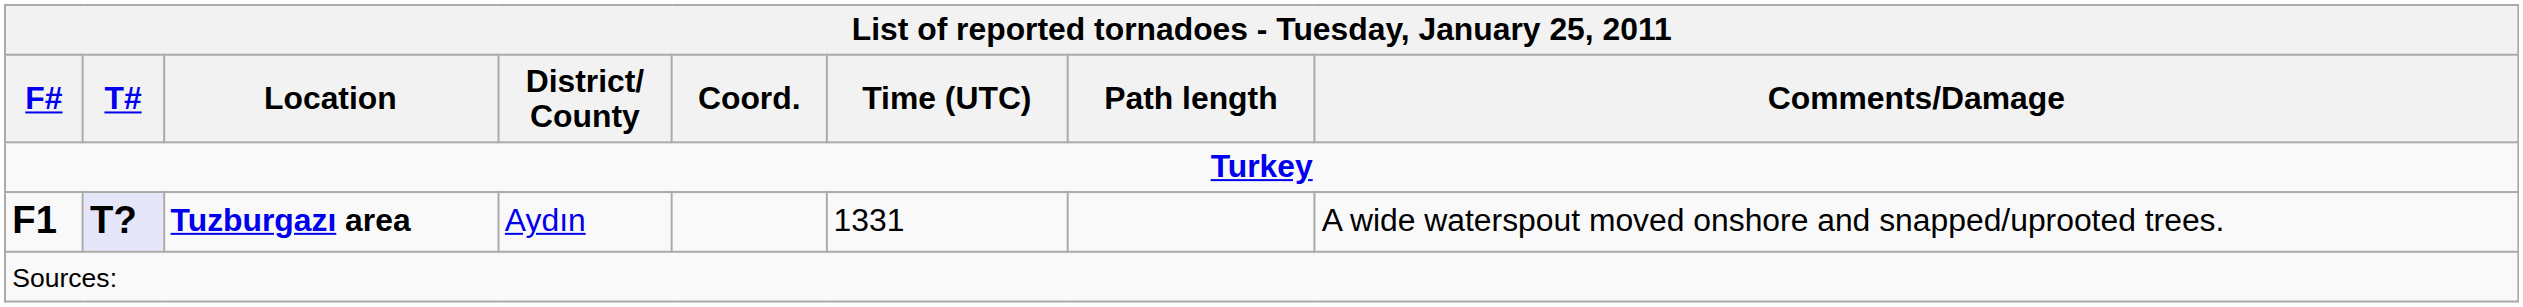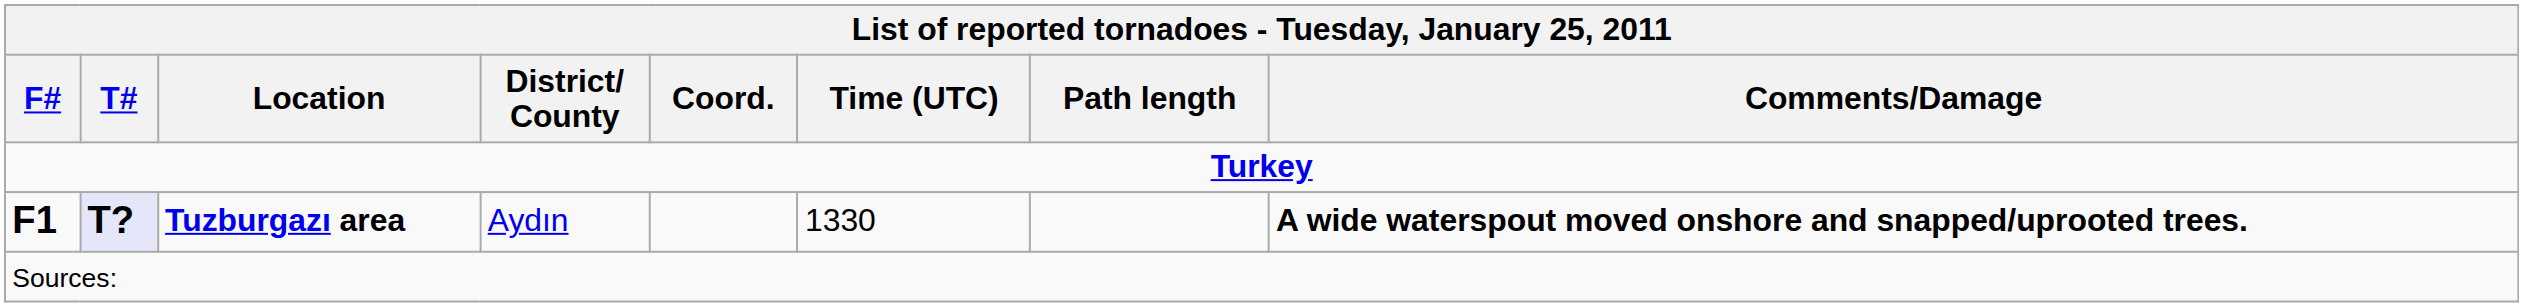(869, 221) 1331 -> (840, 221) 1330
(1773, 221) normal -> (1762, 221) bold
